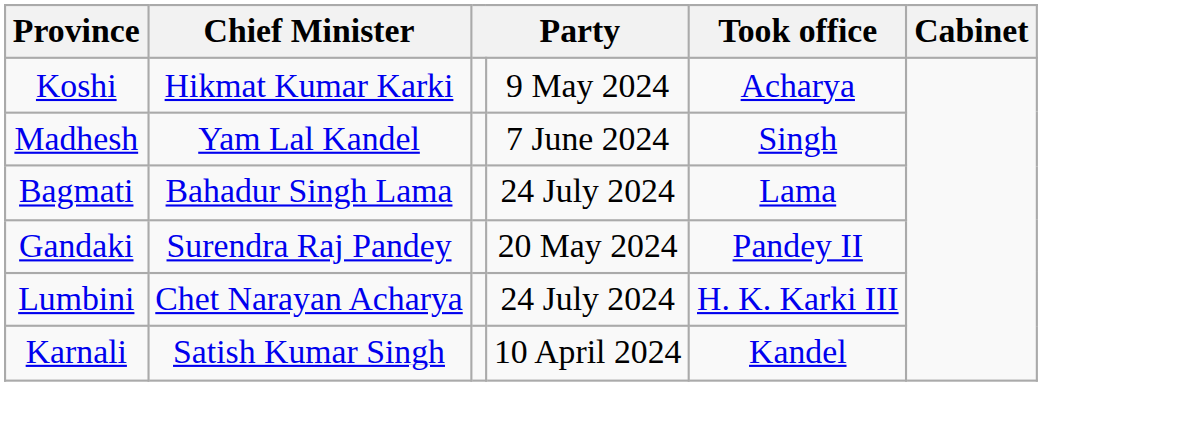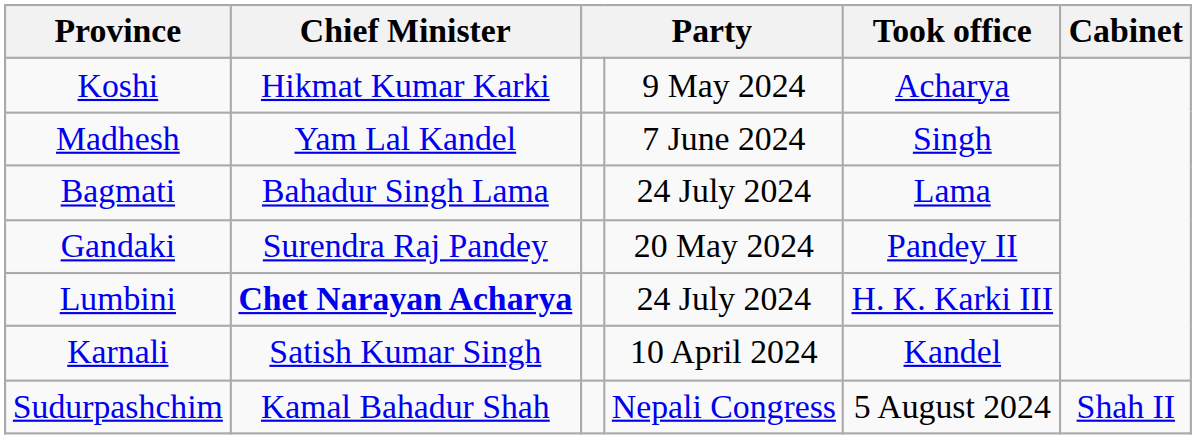(309, 298) normal -> (405, 298) bold
+ row: (118, 406)
